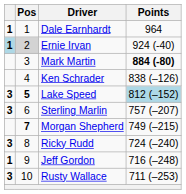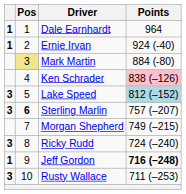(10, 45) lightblue background -> (10, 45) no background
(27, 45) lightgrey background -> (27, 45) no background
(27, 62) no background -> (27, 62) khaki background
(153, 62) bold -> (153, 62) normal
(154, 78) no background -> (154, 78) pink background
(27, 95) bold -> (27, 95) normal
(27, 111) normal -> (27, 111) bold
(27, 127) bold -> (27, 127) normal
(154, 160) normal -> (154, 160) bold
